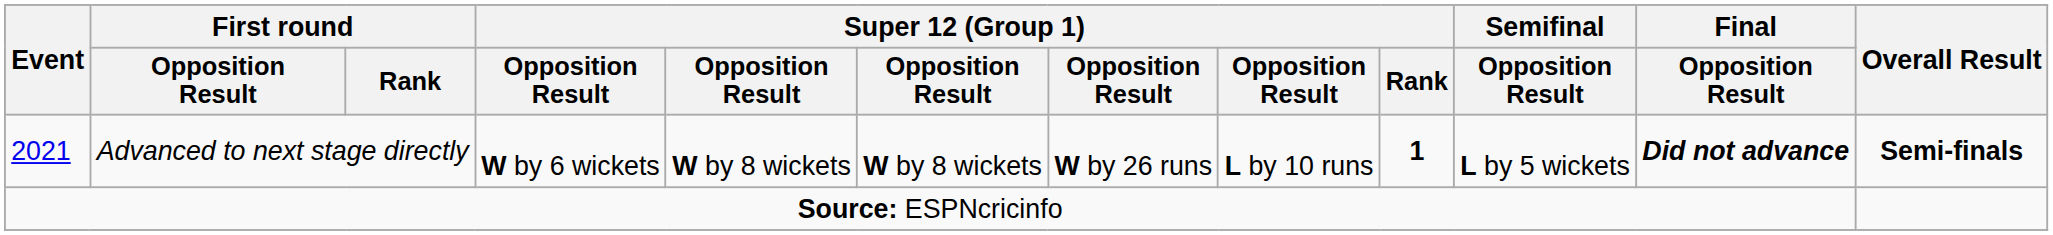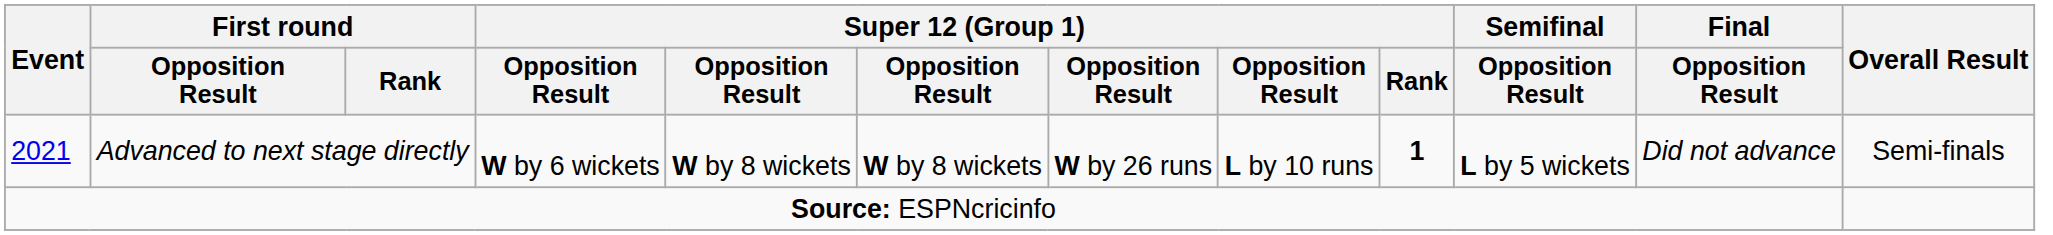(1746, 152) bold -> (1739, 152) normal
(1952, 152) bold -> (1938, 152) normal
